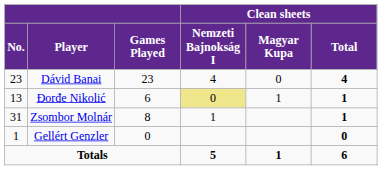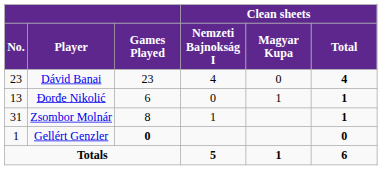(213, 98) khaki background -> (213, 98) no background
(148, 136) normal -> (148, 136) bold
